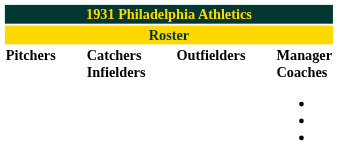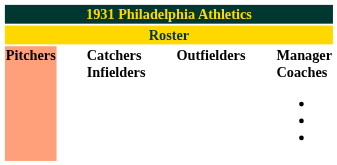(31, 55) no background -> (31, 55) lightsalmon background
